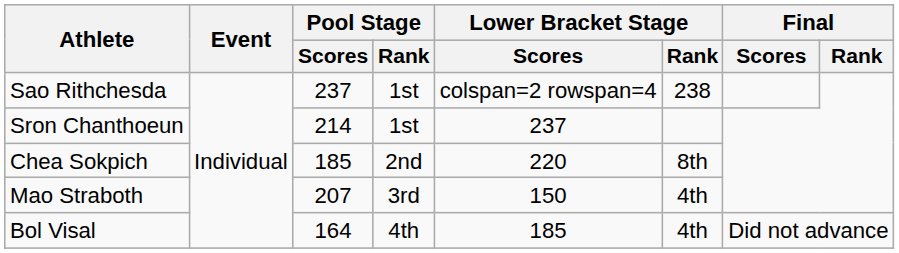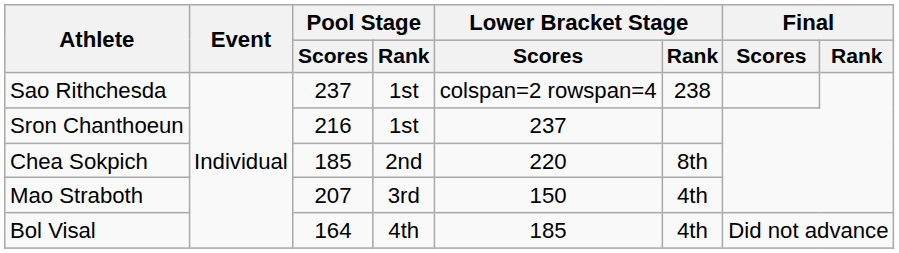(333, 126) 214 -> (333, 126) 216
